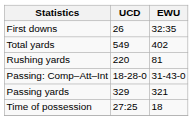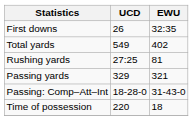(121, 60) 220 -> (125, 60) 27:25
rows swapped: (38, 91) <-> (57, 76)
(125, 107) 27:25 -> (121, 107) 220
